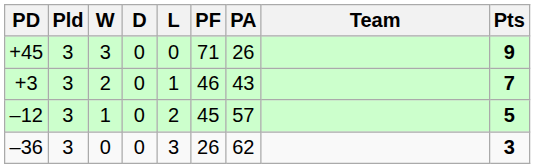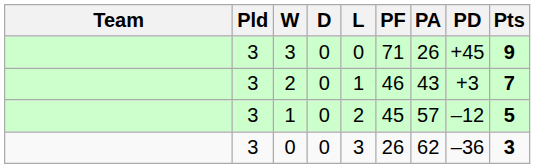columns swapped: (375, 20) <-> (26, 20)
